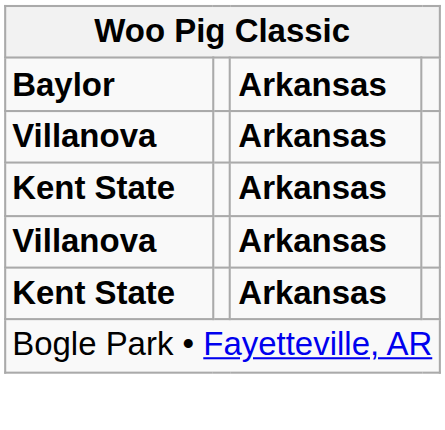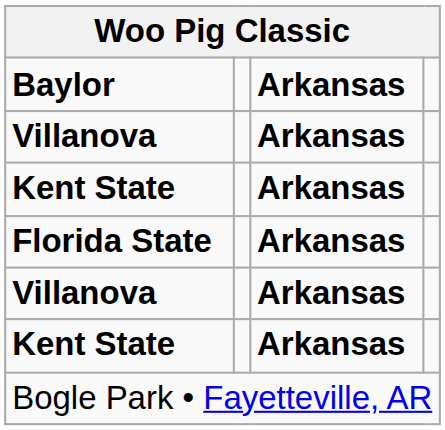+ row: (112, 240)
